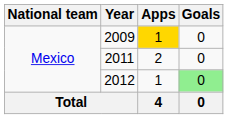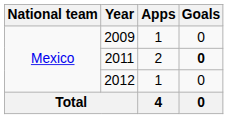(158, 37) gold background -> (158, 37) no background
(201, 59) normal -> (201, 59) bold
(201, 80) lightgreen background -> (201, 80) no background
